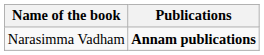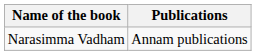(194, 38) bold -> (189, 38) normal
